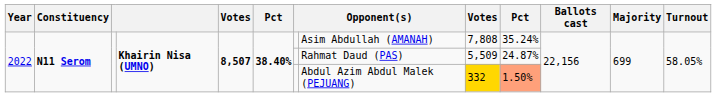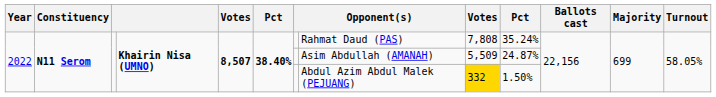(367, 40) Asim Abdullah (AMANAH) -> (352, 40) Rahmat Daud (PAS)
(352, 56) Rahmat Daud (PAS) -> (367, 56) Asim Abdullah (AMANAH)
(517, 78) lightsalmon background -> (517, 78) no background
